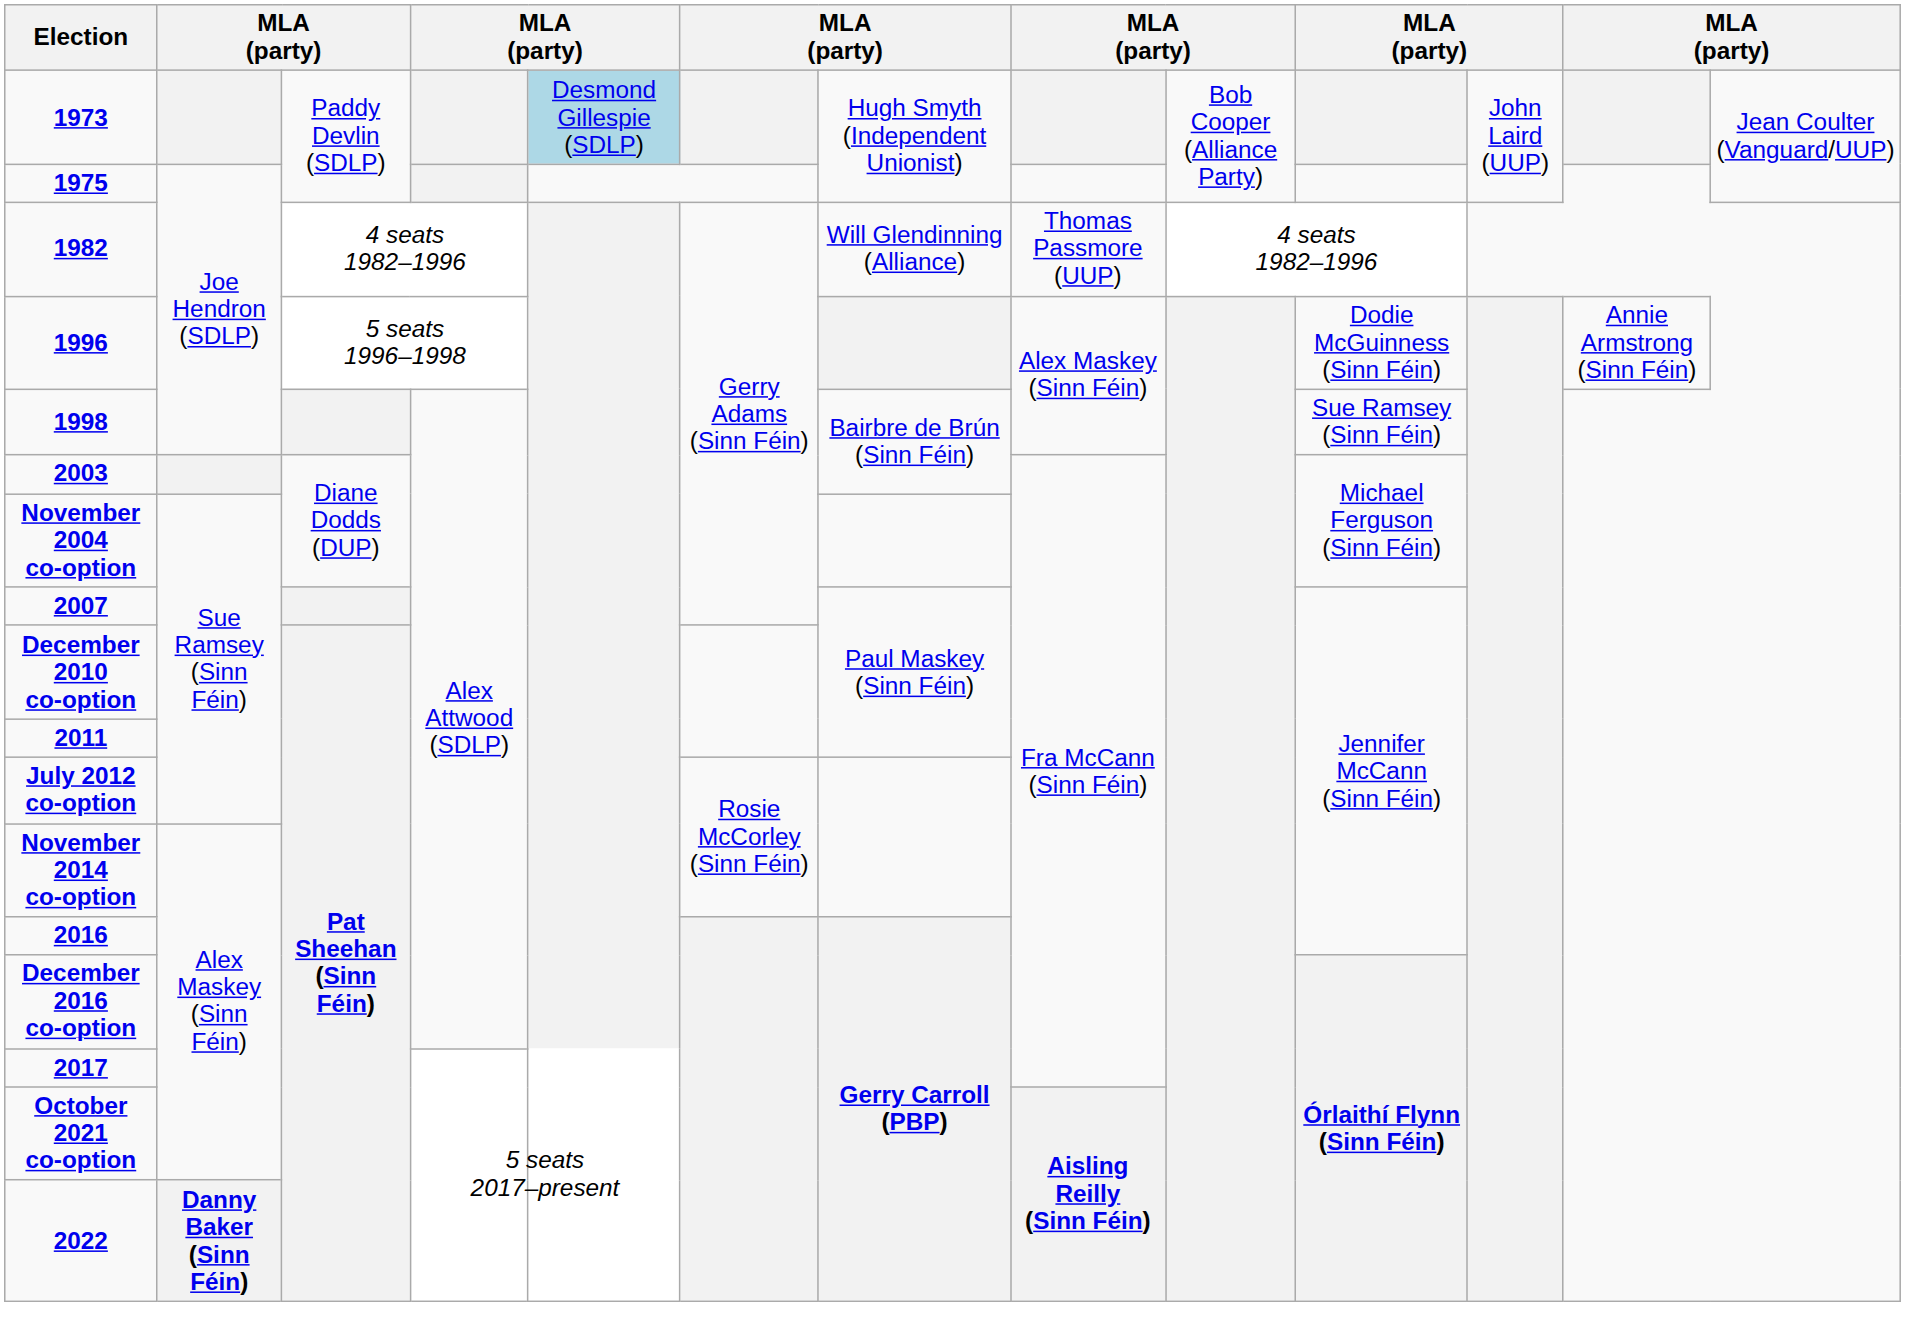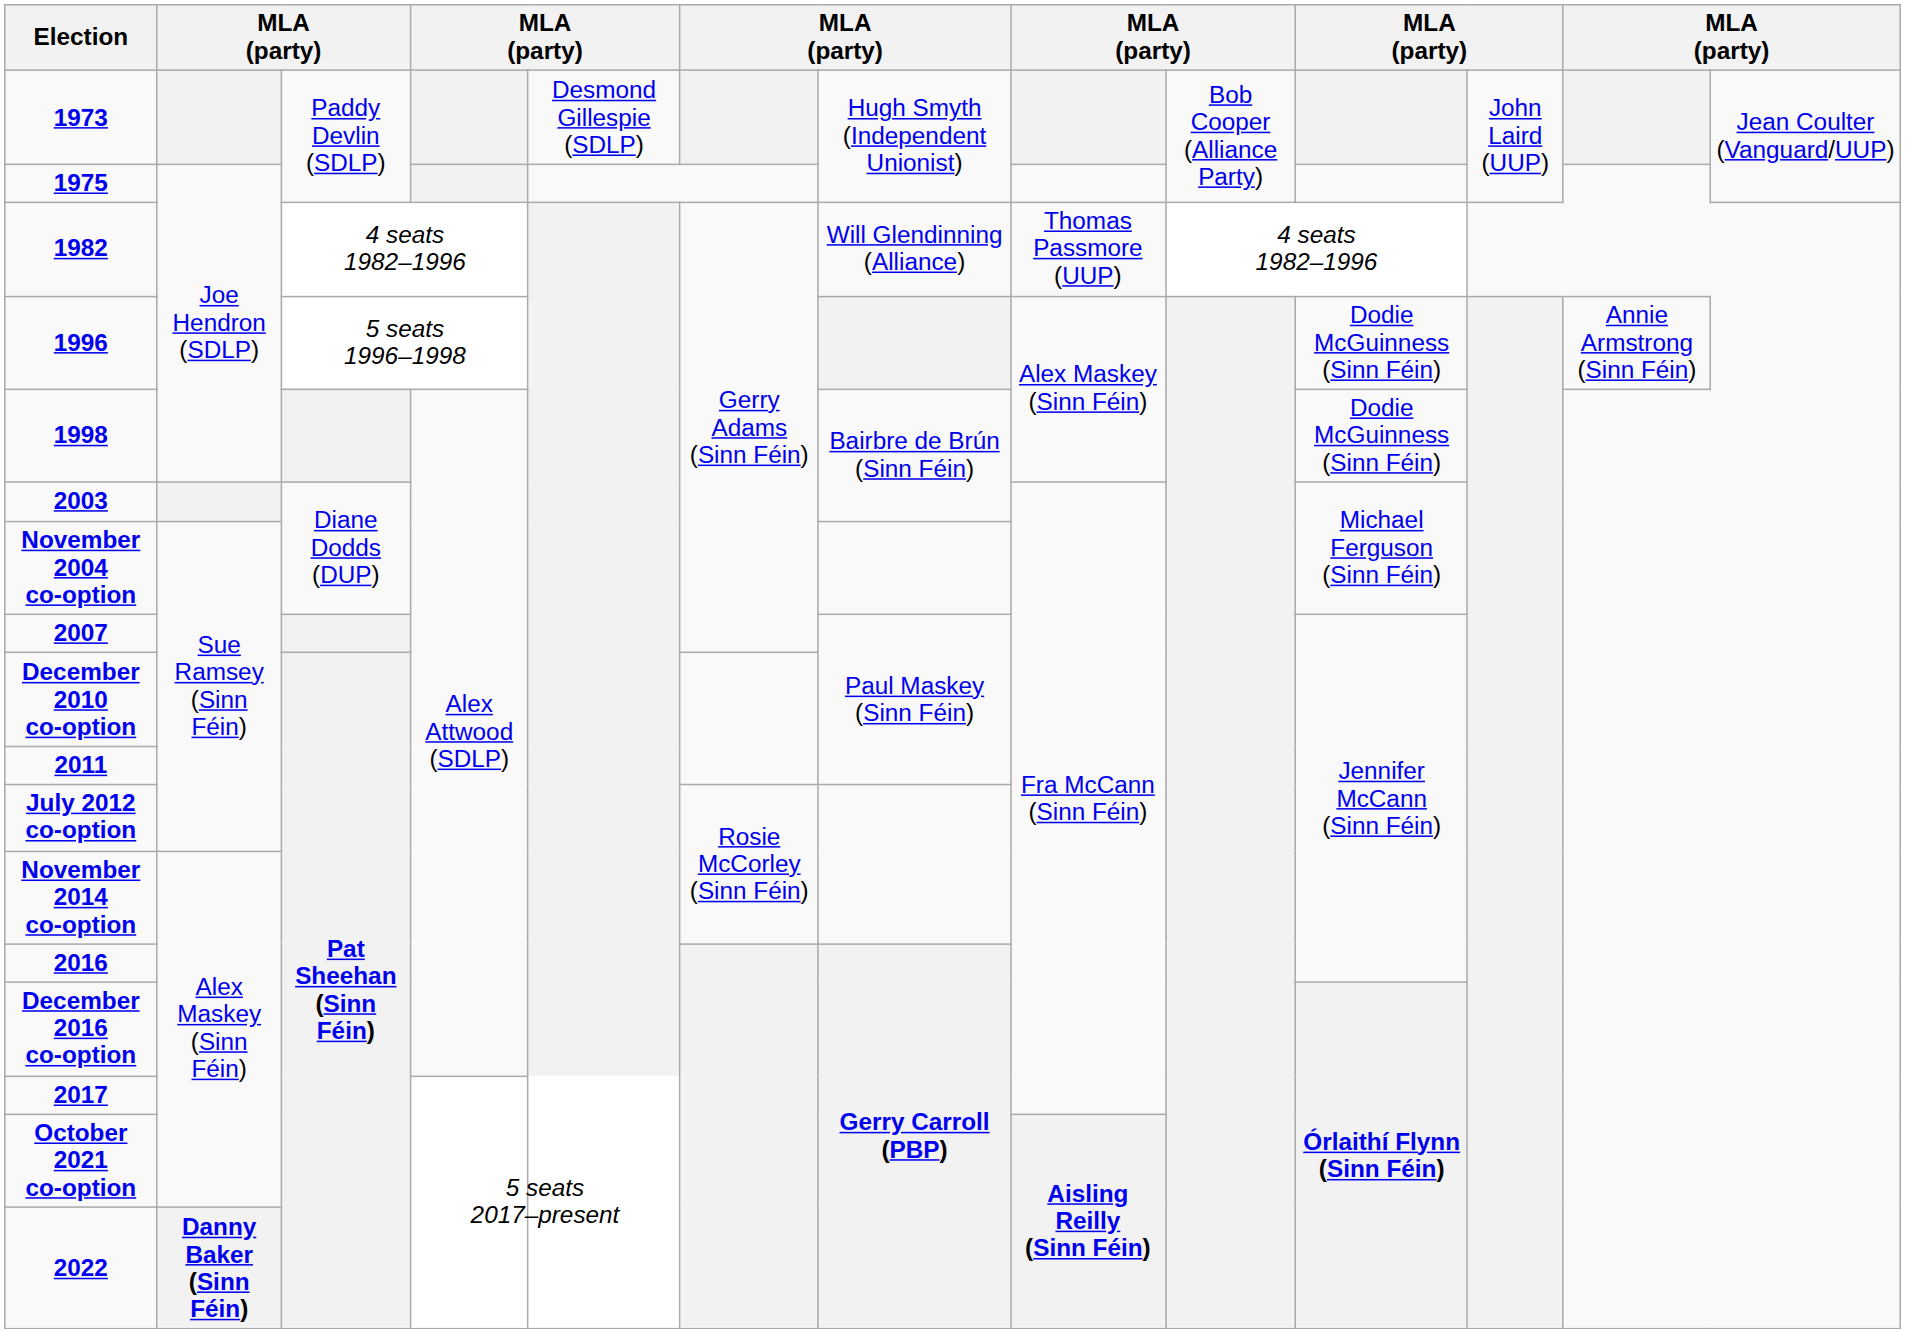(604, 117) lightblue background -> (604, 117) no background
(1382, 421) Sue Ramsey (Sinn Féin) -> (1382, 435) Dodie McGuinness (Sinn Féin)
